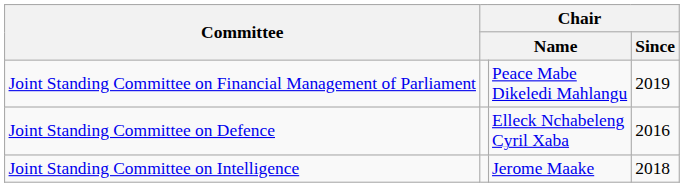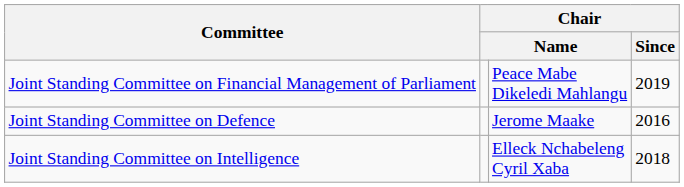(558, 130) Elleck Nchabeleng Cyril Xaba -> (543, 120) Jerome Maake
(543, 168) Jerome Maake -> (558, 158) Elleck Nchabeleng Cyril Xaba
